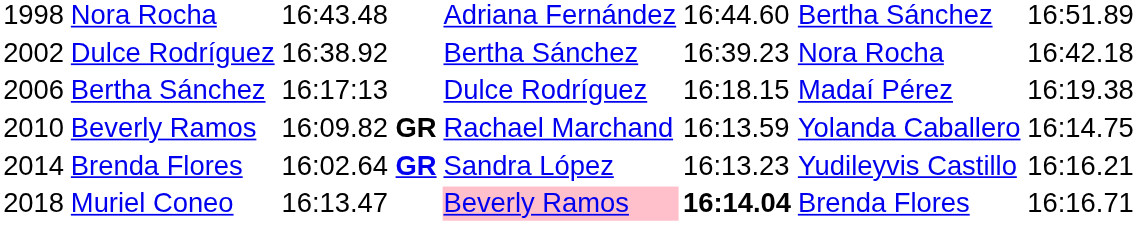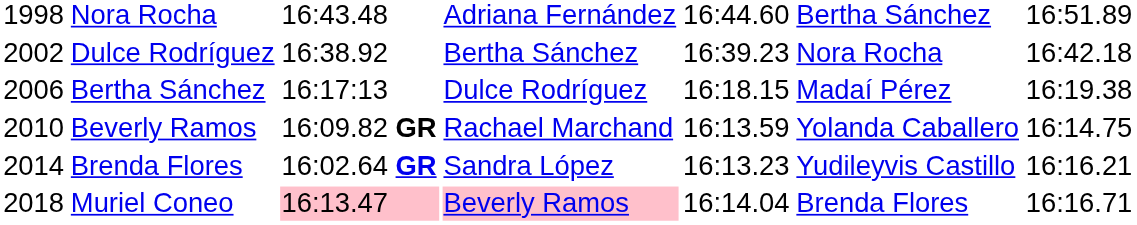(335, 203) no background -> (335, 203) pink background
(737, 203) bold -> (736, 203) normal
